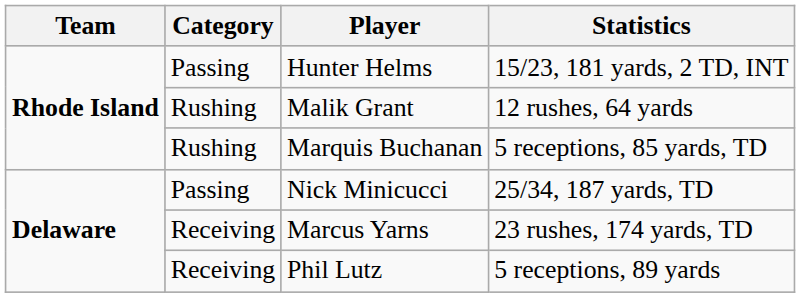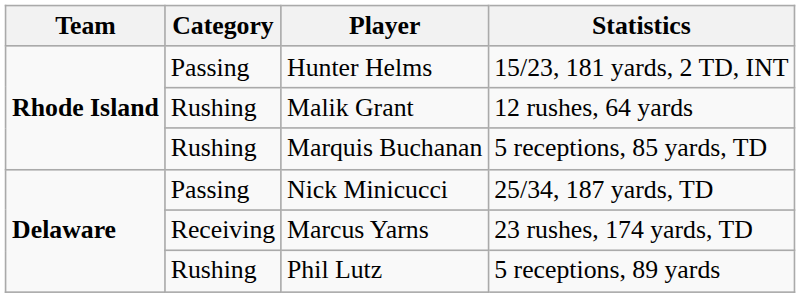(223, 270) Receiving -> (214, 270) Rushing
